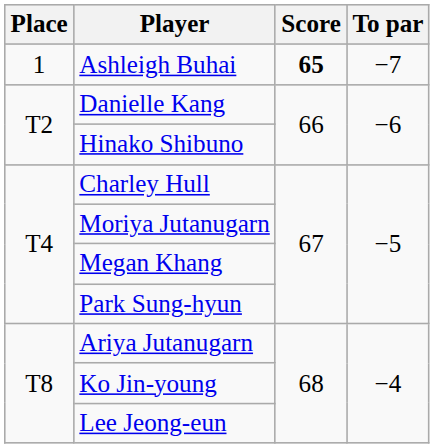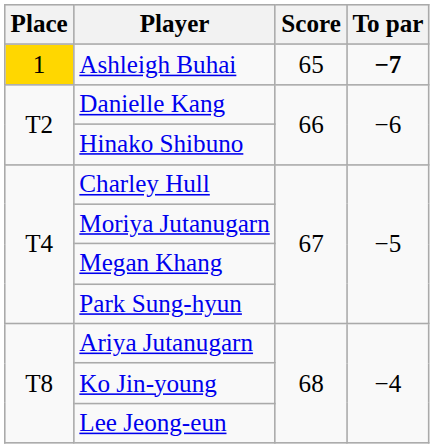(39, 64) no background -> (39, 64) gold background
(311, 64) bold -> (311, 64) normal
(388, 64) normal -> (388, 64) bold
